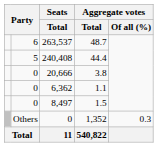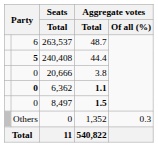(35, 58) normal -> (35, 58) bold
(35, 88) normal -> (35, 88) bold
(101, 88) normal -> (101, 88) bold
(101, 104) normal -> (101, 104) bold
